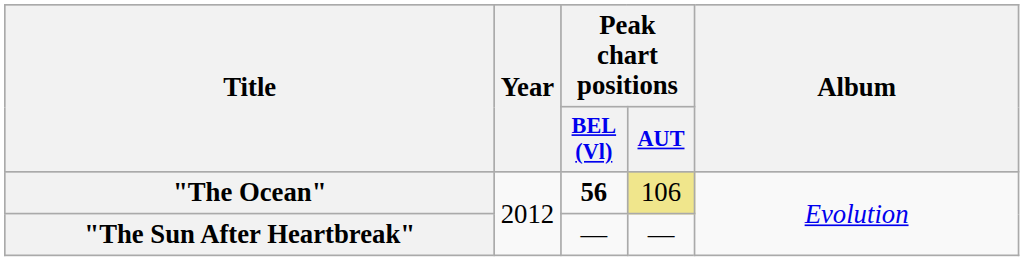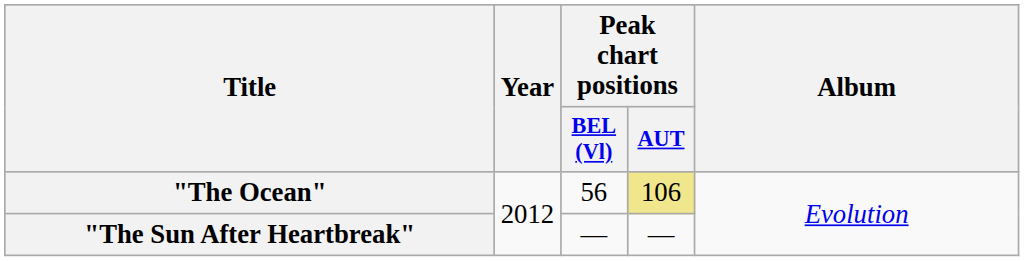(594, 192) bold -> (594, 192) normal
